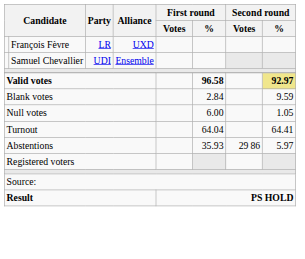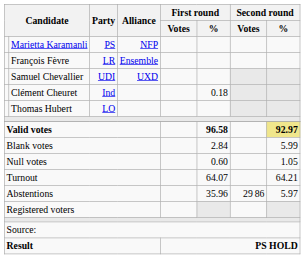+ row: (49, 44)
(143, 44) UXD -> (139, 60) Ensemble
(135, 60) Ensemble -> (148, 76) UXD
+ row: (44, 92)
+ row: (41, 108)
(285, 97) 9.59 -> (289, 145) 5.99
(215, 113) 6.00 -> (219, 161) 0.60
(213, 129) 64.04 -> (217, 177) 64.07
(282, 129) 64.41 -> (287, 177) 64.21
(213, 145) 35.93 -> (217, 193) 35.96
